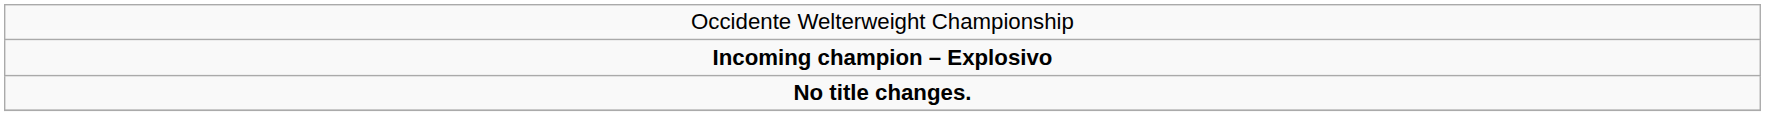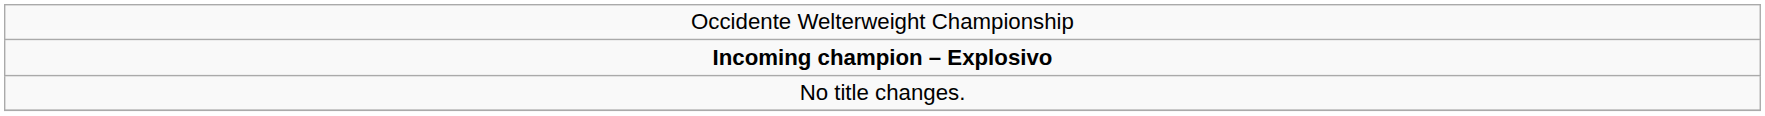(882, 92) bold -> (882, 92) normal
